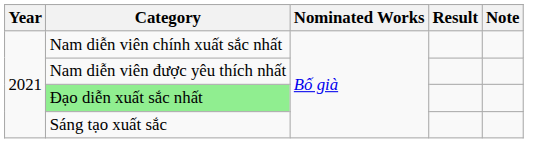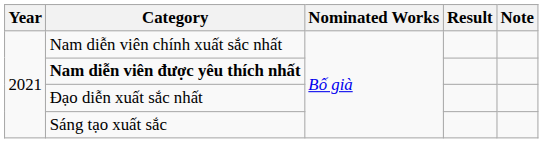(168, 71) normal -> (175, 71) bold
(126, 97) lightgreen background -> (126, 97) no background
